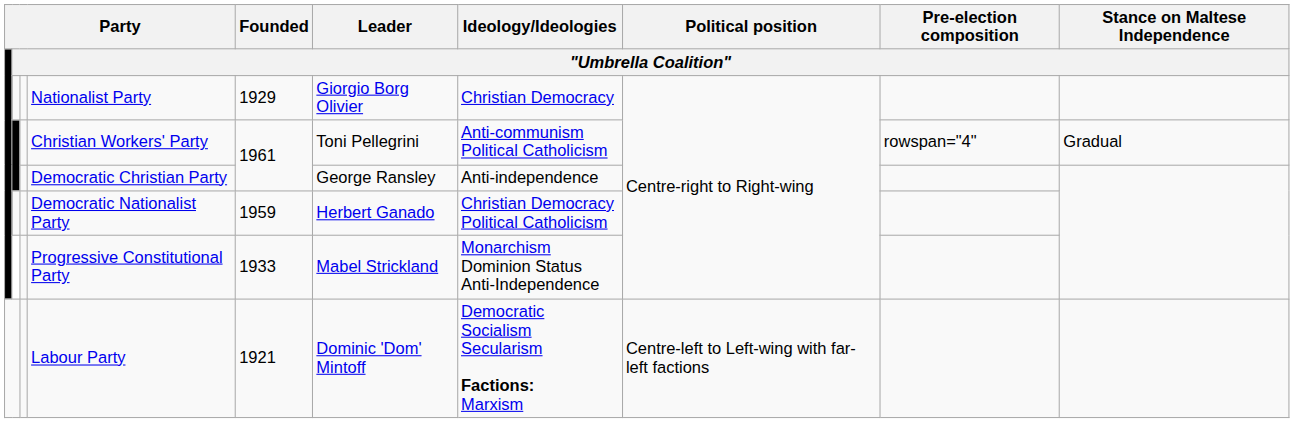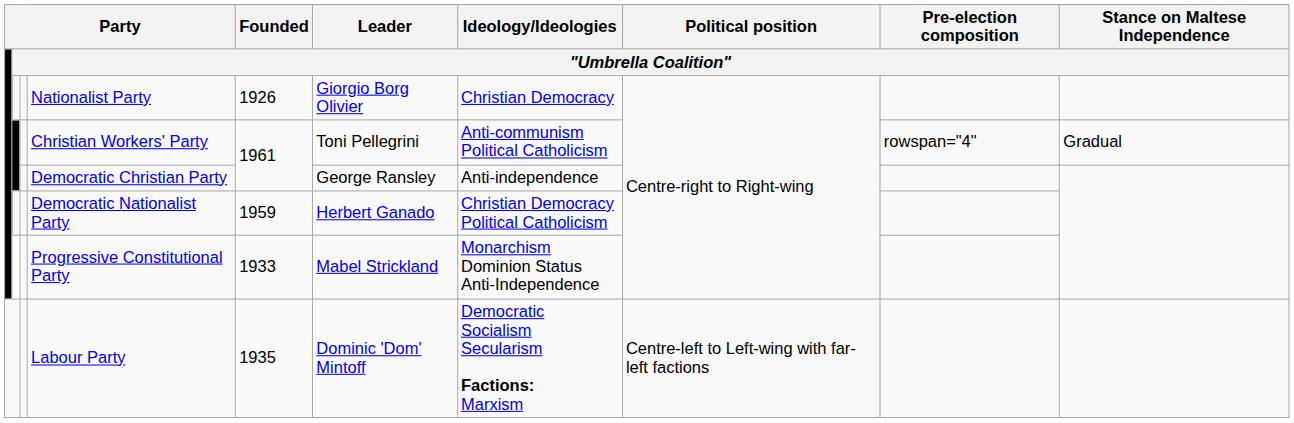(258, 97) 1929 -> (258, 97) 1926
(258, 358) 1921 -> (258, 358) 1935
